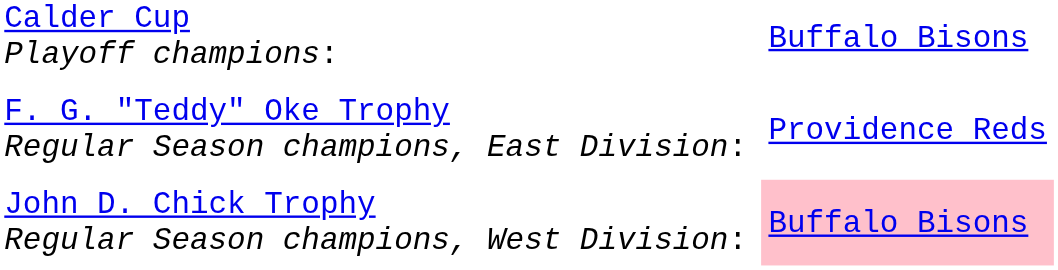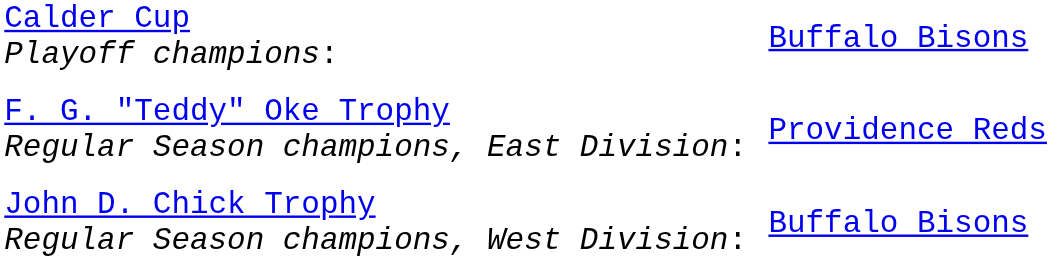(898, 223) pink background -> (898, 223) no background
